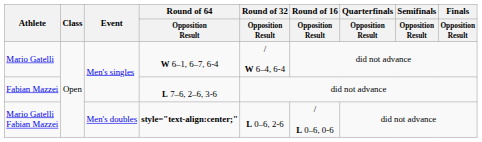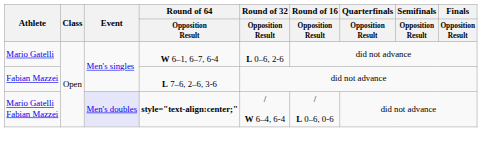(265, 59) / W 6–4, 6-4 -> (265, 59) L 0–6, 2-6
(112, 119) no background -> (112, 109) lavender background
(265, 125) L 0–6, 2-6 -> (265, 109) / W 6–4, 6-4
